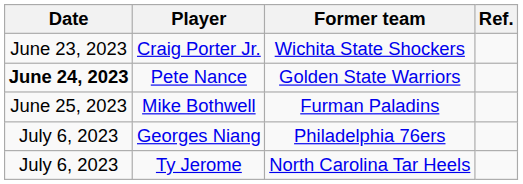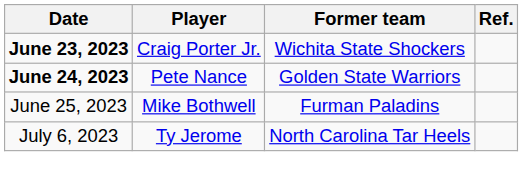(69, 48) normal -> (69, 48) bold
- row: (199, 135)
